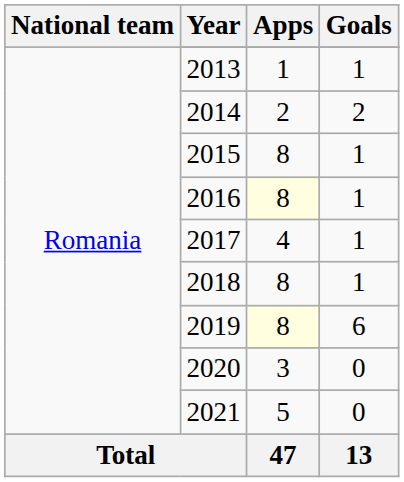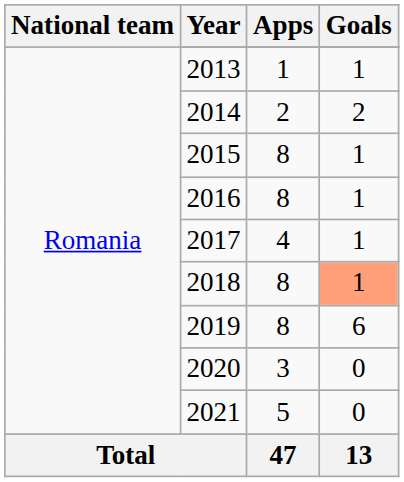(283, 197) lightyellow background -> (283, 197) no background
(359, 283) no background -> (359, 283) lightsalmon background
(283, 326) lightyellow background -> (283, 326) no background
